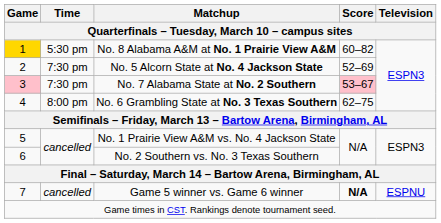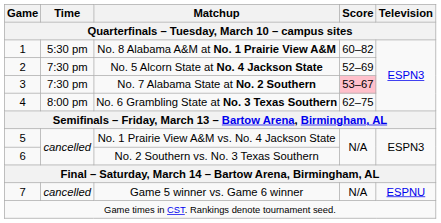(23, 49) gold background -> (23, 49) no background
(23, 85) pink background -> (23, 85) no background
(358, 192) bold -> (358, 192) normal
